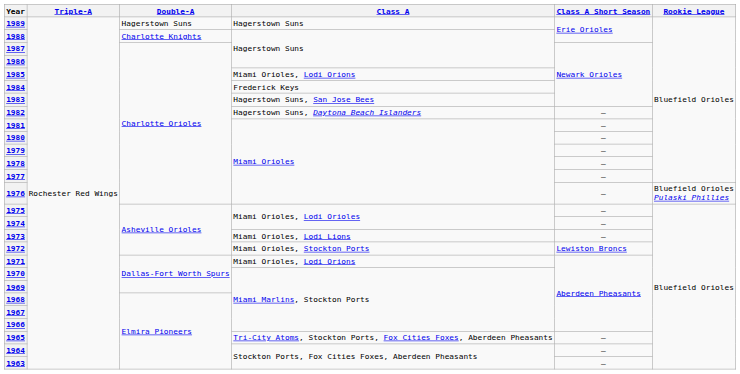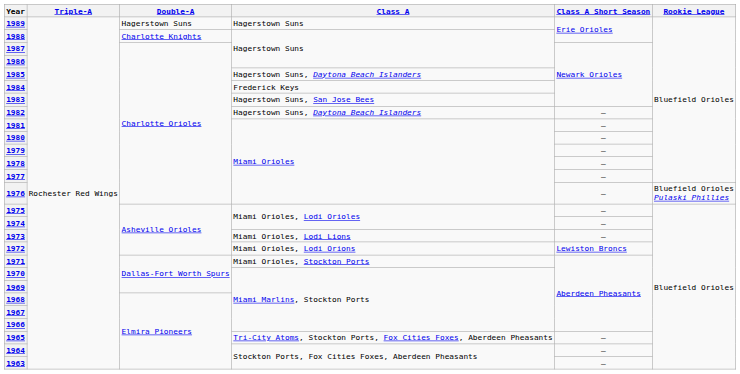(294, 74) Miami Orioles, Lodi Orions -> (327, 74) Hagerstown Suns, Daytona Beach Islanders
(301, 248) Miami Orioles, Stockton Ports -> (294, 248) Miami Orioles, Lodi Orions
(294, 261) Miami Orioles, Lodi Orions -> (301, 261) Miami Orioles, Stockton Ports
